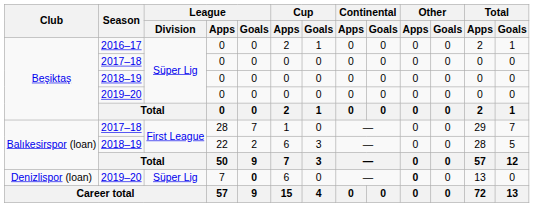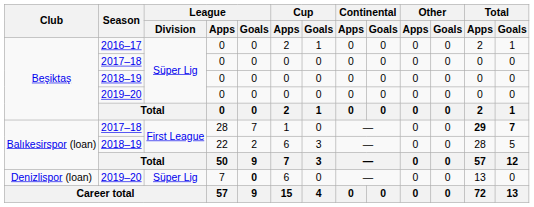(480, 128) normal -> (480, 128) bold
(512, 128) normal -> (512, 128) bold
(415, 177) bold -> (415, 177) normal
